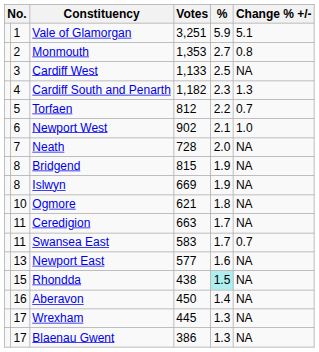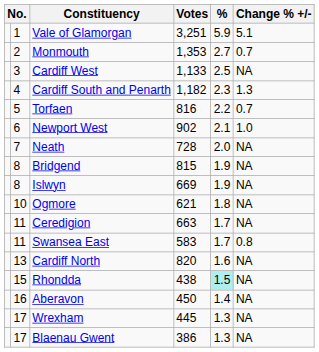(244, 52) 0.8 -> (244, 52) 0.7
(186, 109) 812 -> (186, 109) 816
(244, 242) 0.7 -> (244, 242) 0.8
+ row: (66, 261)
- row: (68, 261)
